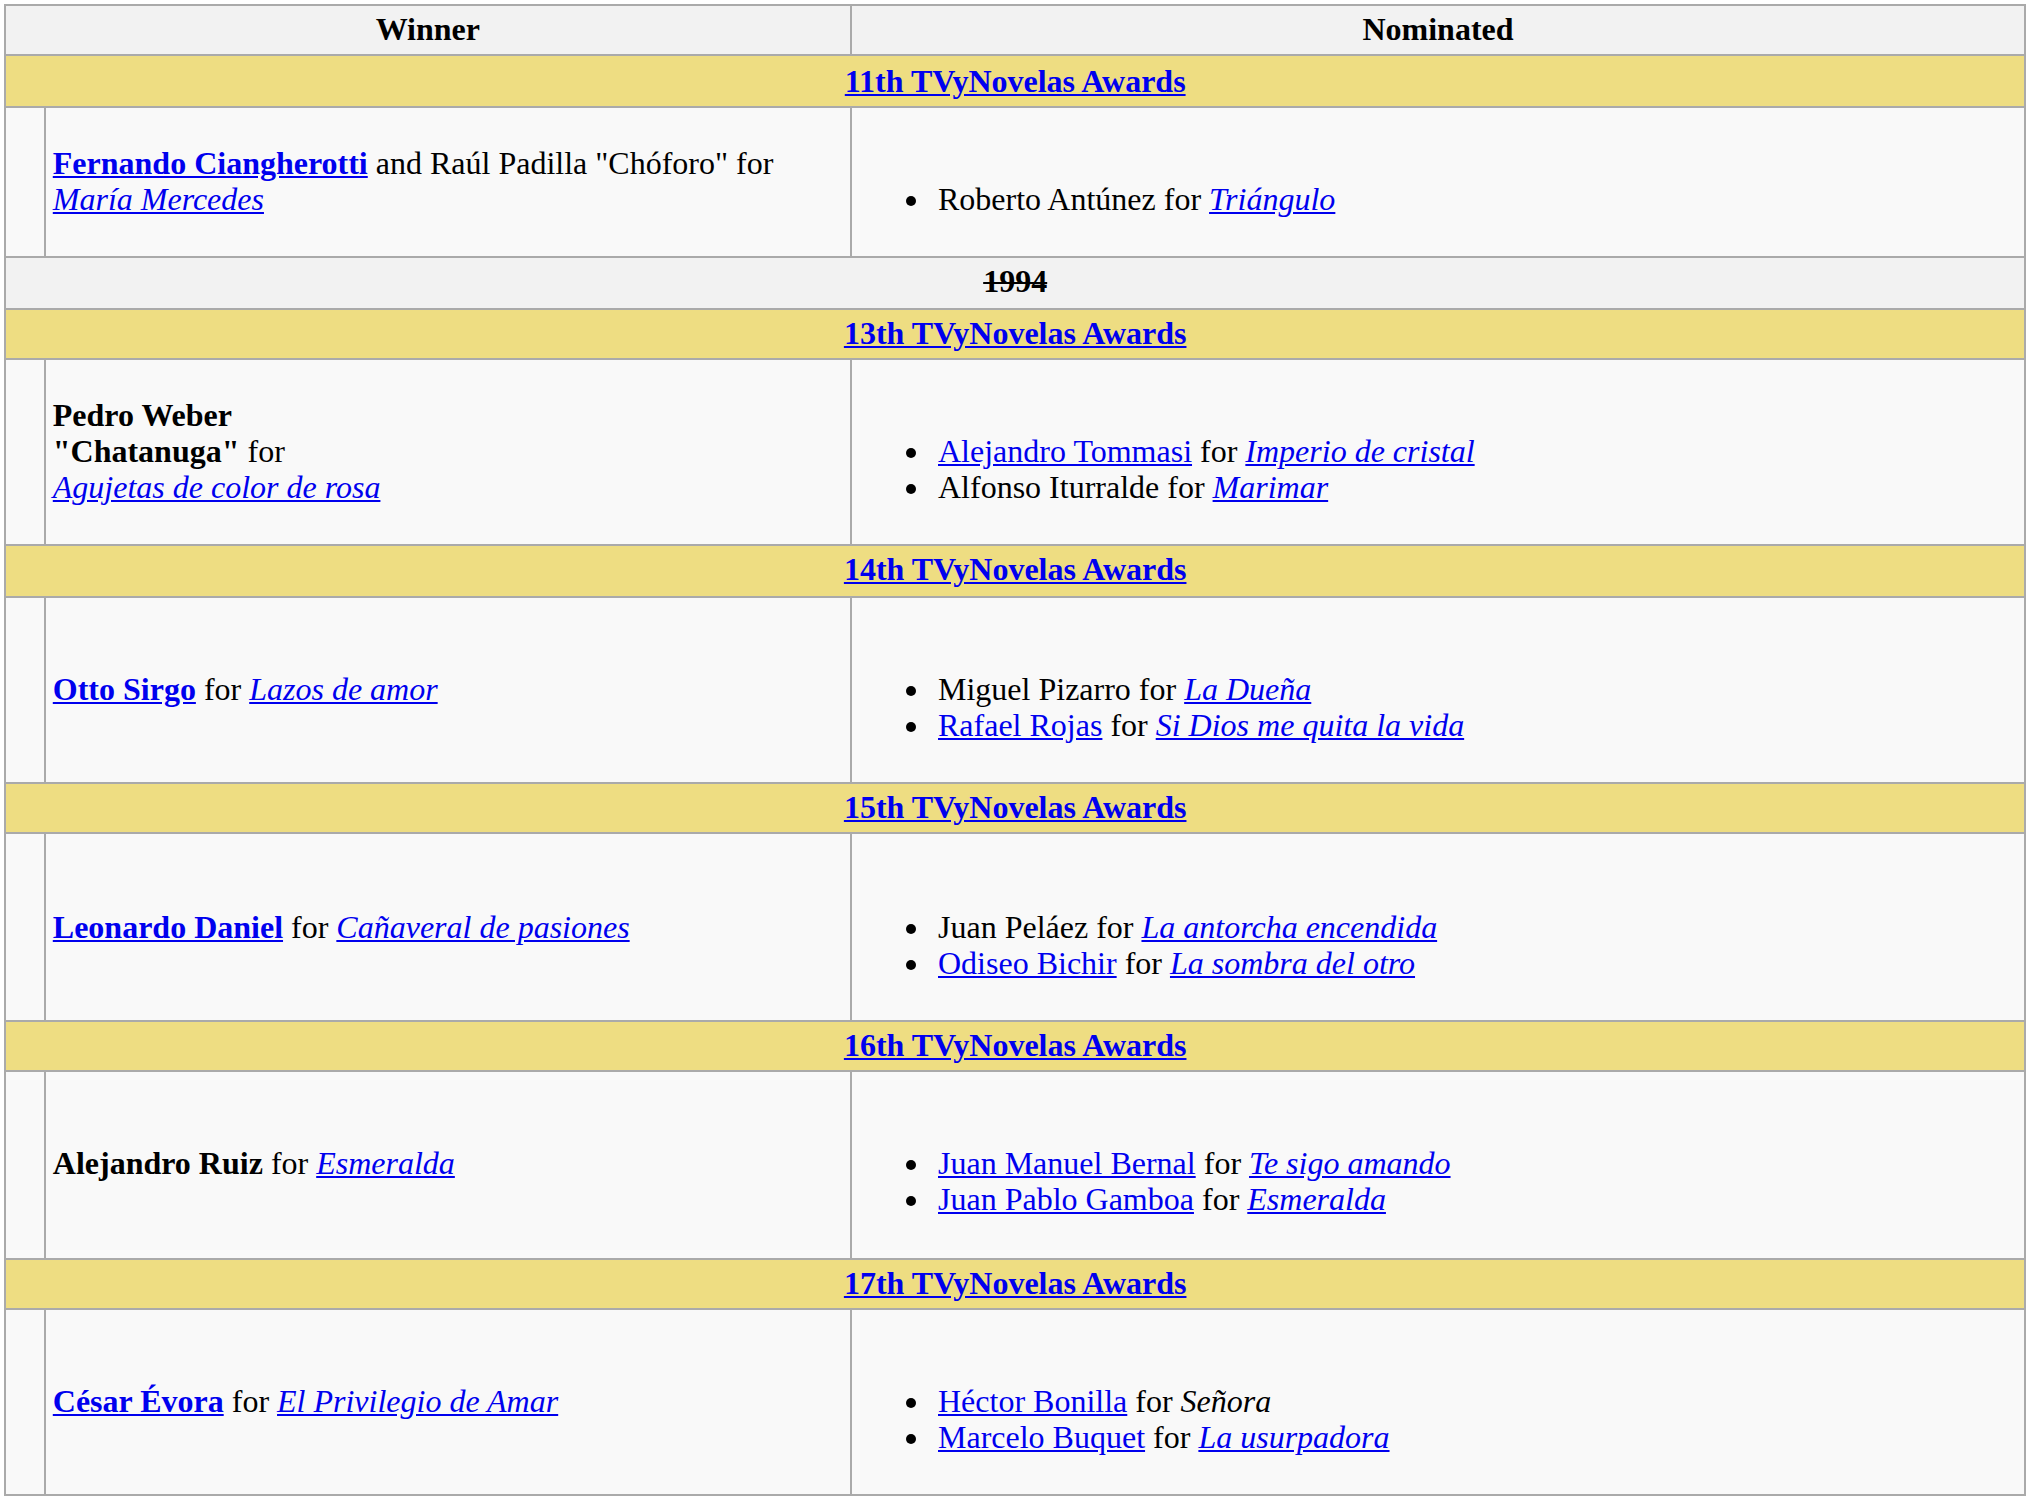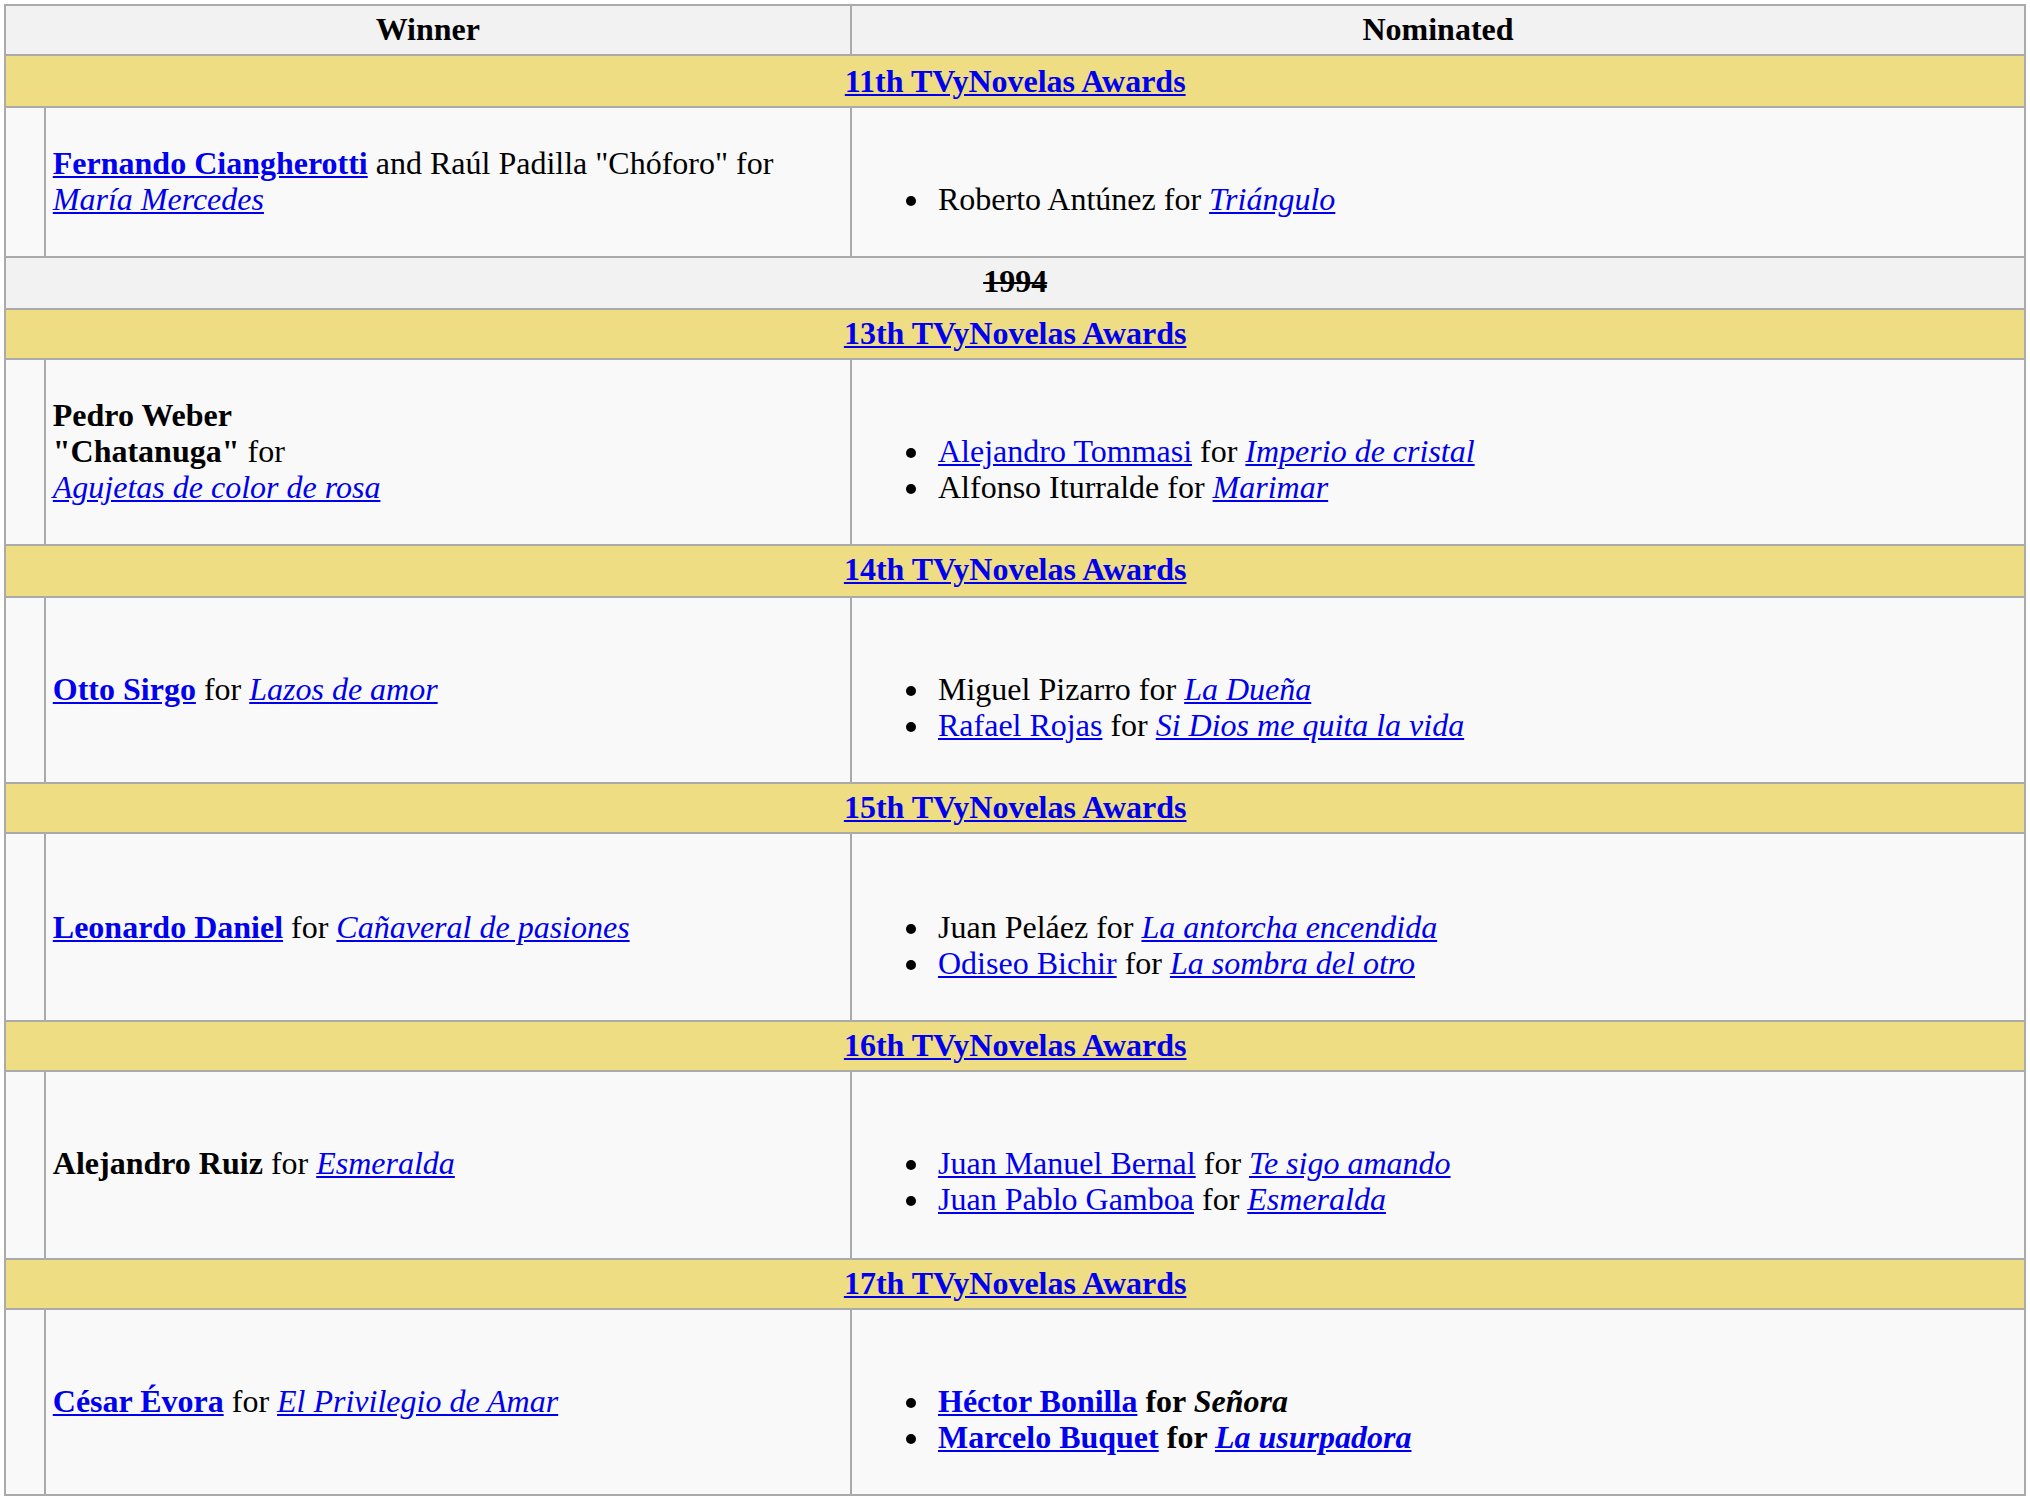(1438, 1420) normal -> (1438, 1420) bold
